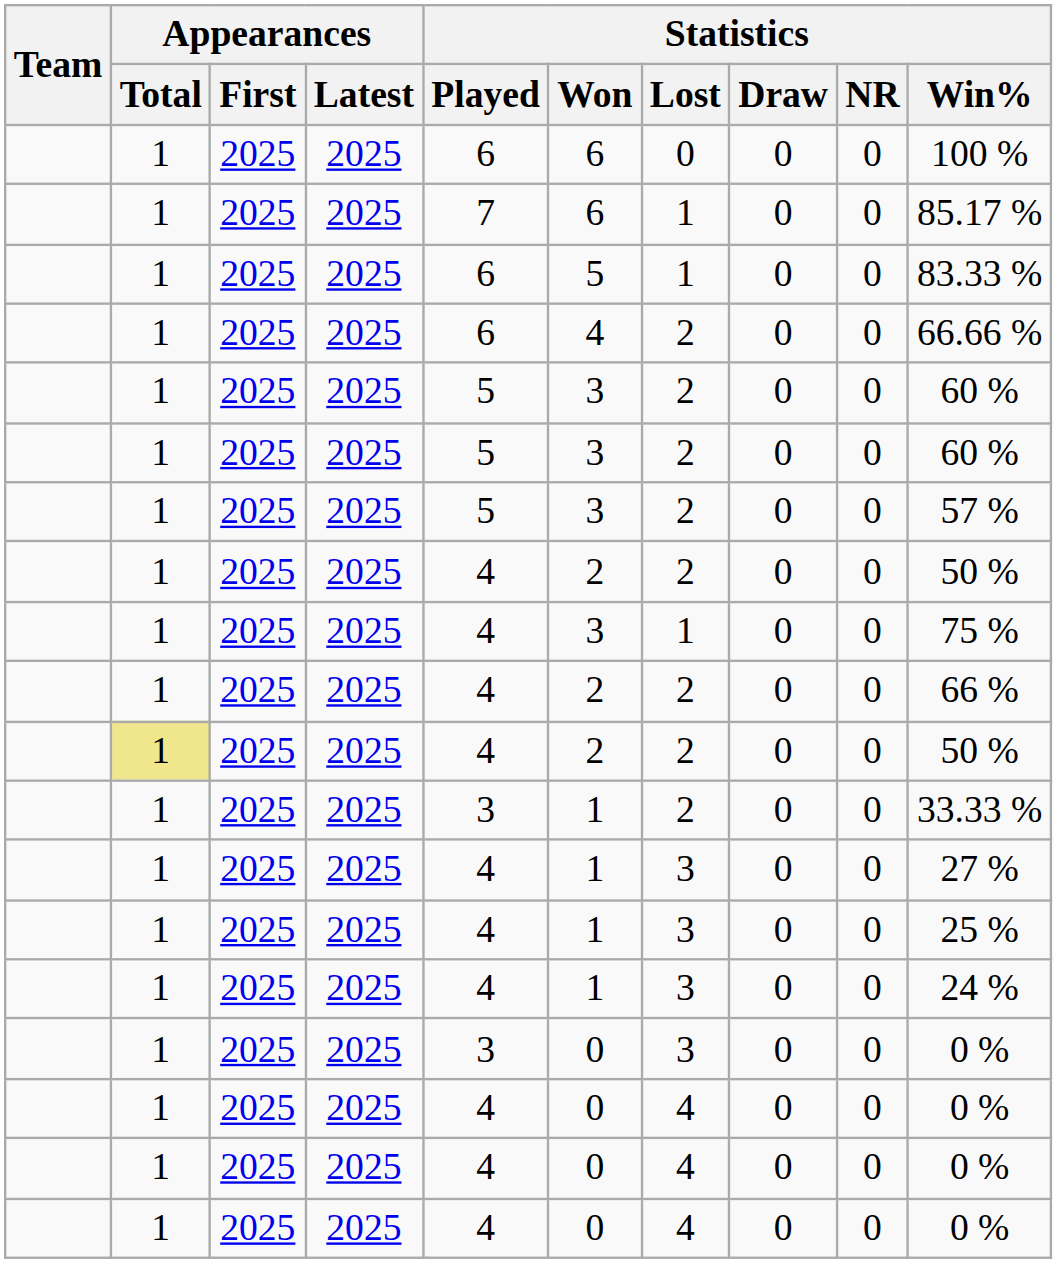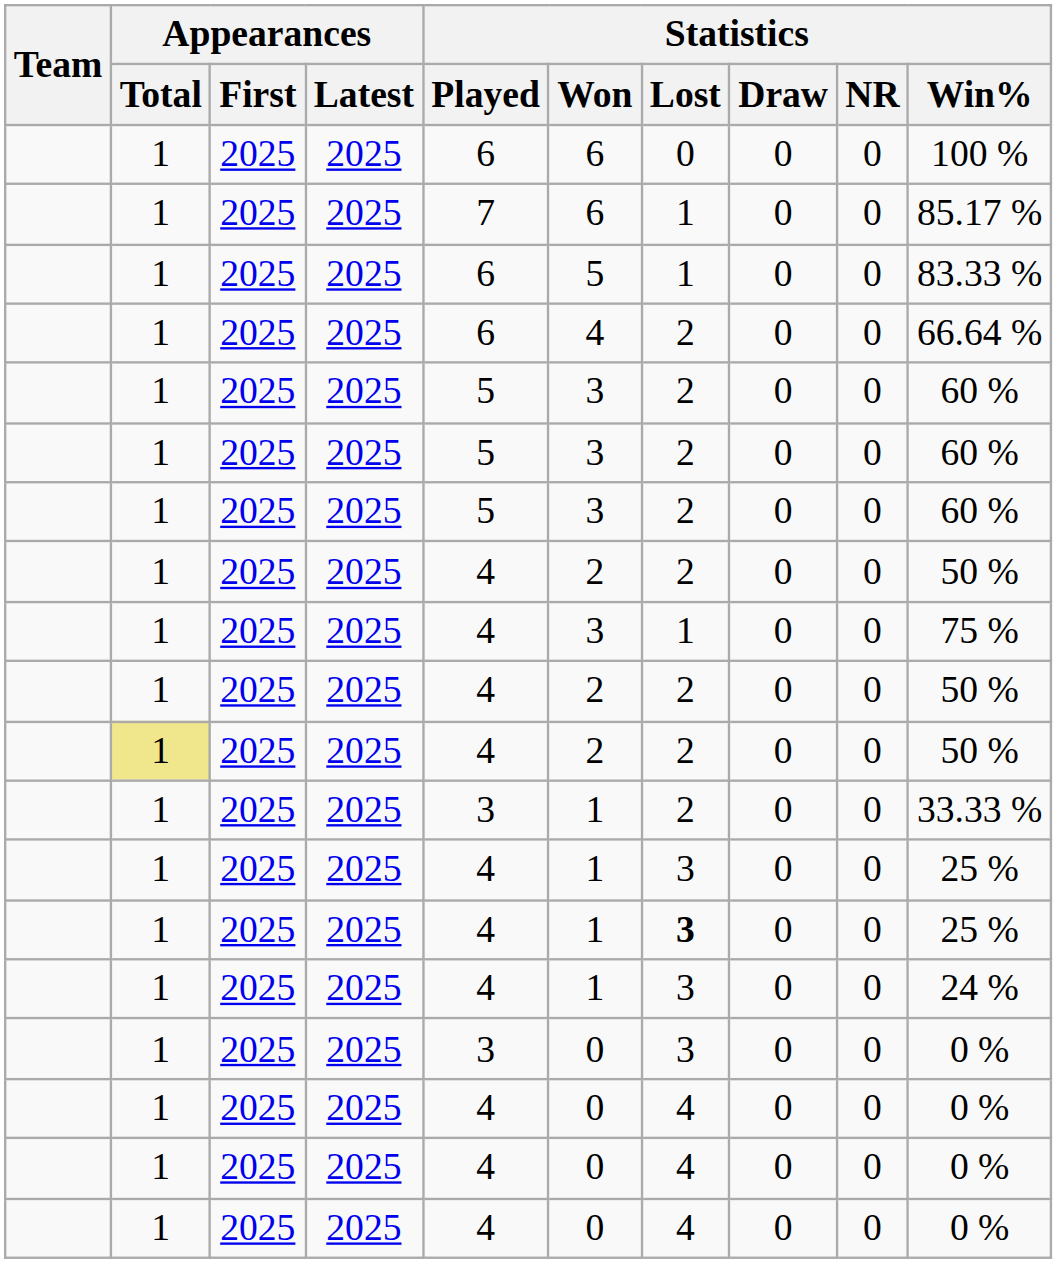(980, 332) 66.66 % -> (980, 332) 66.64 %
(980, 511) 57 % -> (980, 511) 60 %
(980, 690) 66 % -> (980, 690) 50 %
(980, 869) 27 % -> (980, 869) 25 %
(685, 928) normal -> (685, 928) bold
